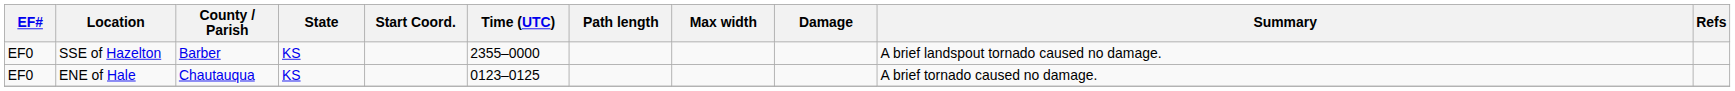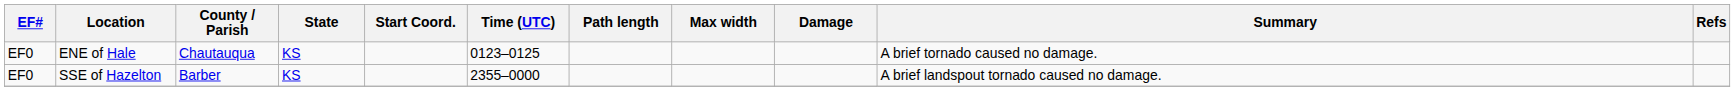rows swapped: (110, 53) <-> (97, 75)
